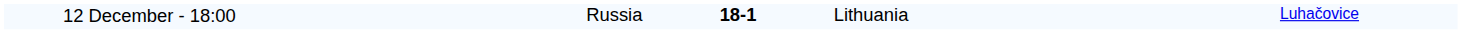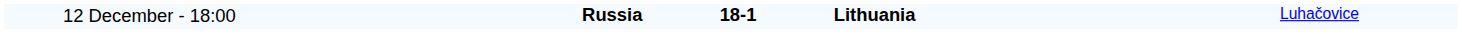(614, 15) normal -> (612, 15) bold
(871, 15) normal -> (875, 15) bold
